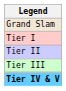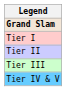(31, 24) normal -> (31, 24) bold
(33, 79) bold -> (33, 79) normal
